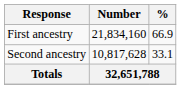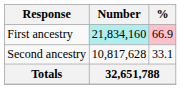(119, 34) no background -> (119, 34) paleturquoise background
(162, 34) no background -> (162, 34) pink background
